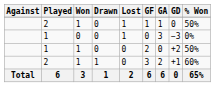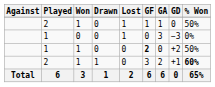(147, 50) normal -> (147, 50) bold
(192, 62) normal -> (192, 62) bold
